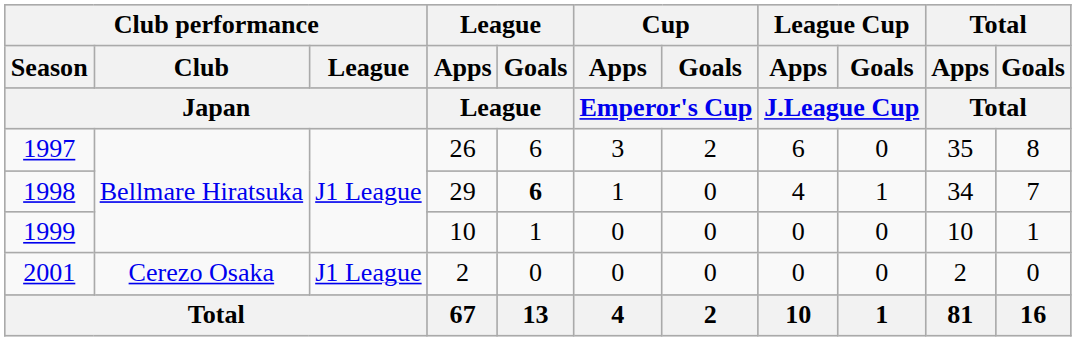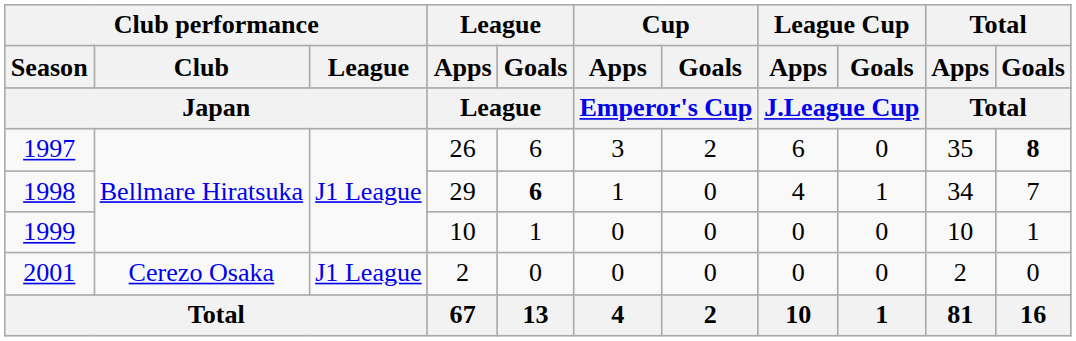(1033, 149) normal -> (1033, 149) bold
